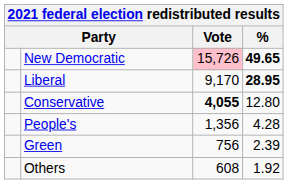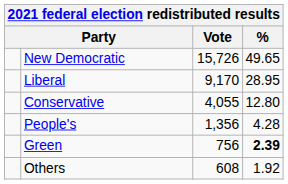(218, 59) pink background -> (218, 59) no background
(263, 59) bold -> (263, 59) normal
(263, 80) bold -> (263, 80) normal
(222, 102) bold -> (222, 102) normal
(266, 146) normal -> (266, 146) bold
